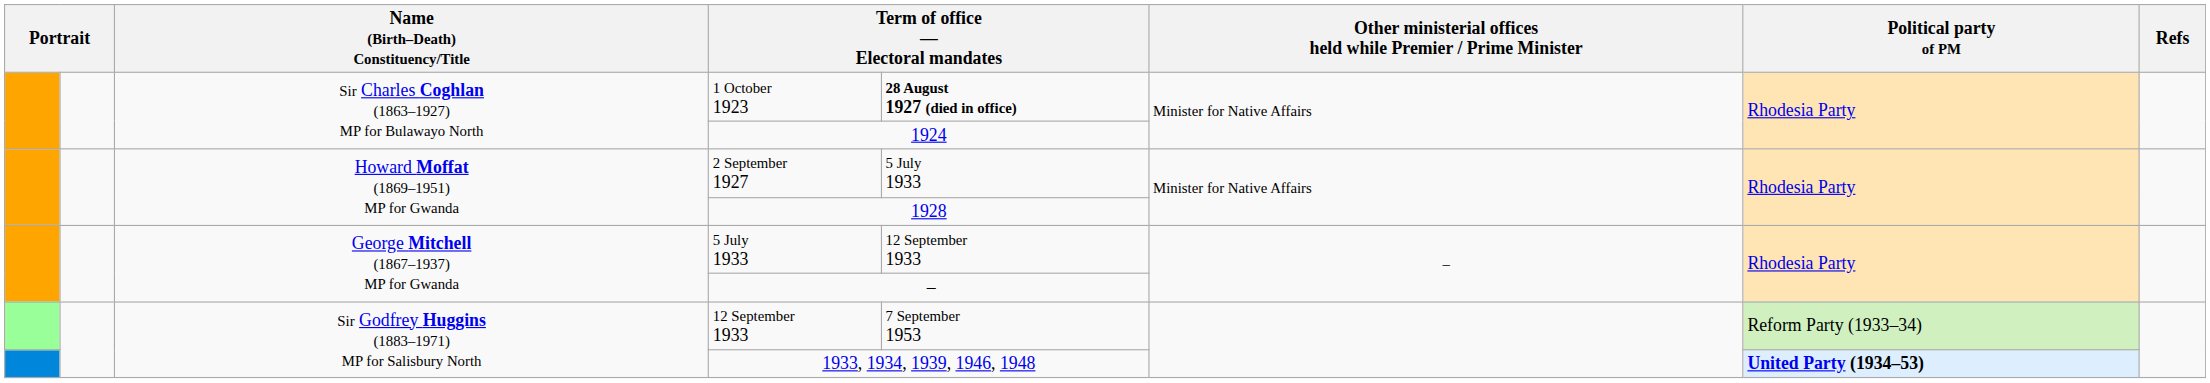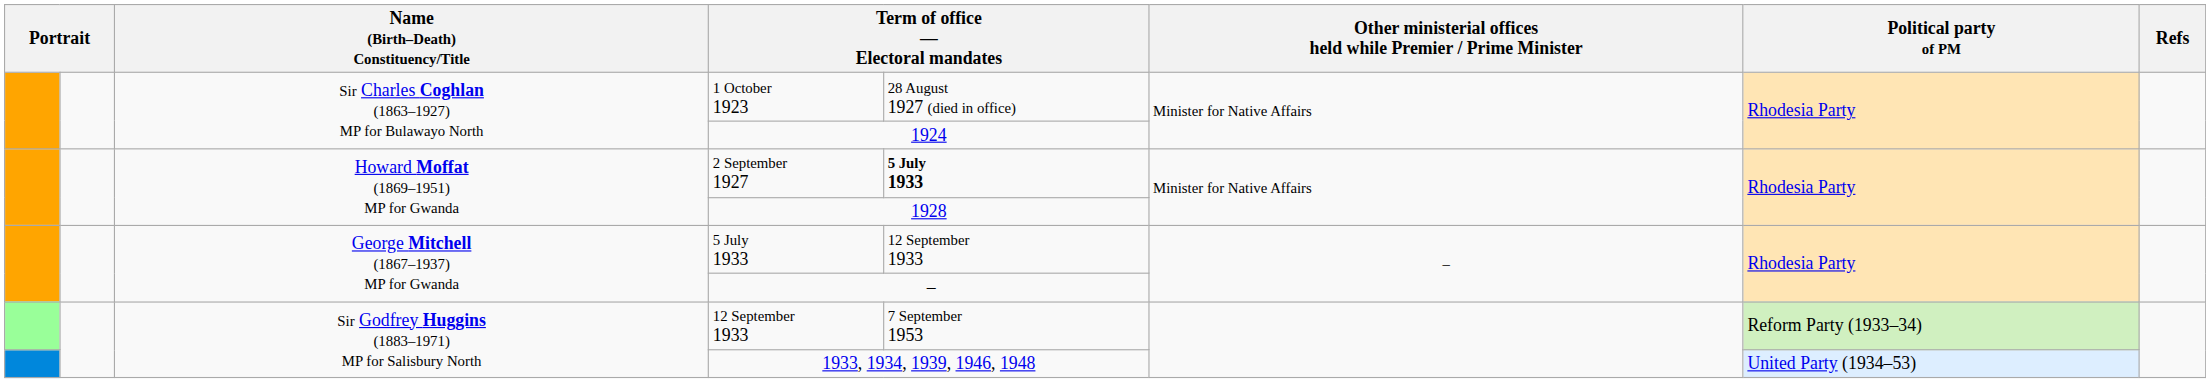(951, 96) bold -> (952, 97) normal
(903, 174) normal -> (907, 173) bold
(1836, 363) bold -> (1832, 363) normal
